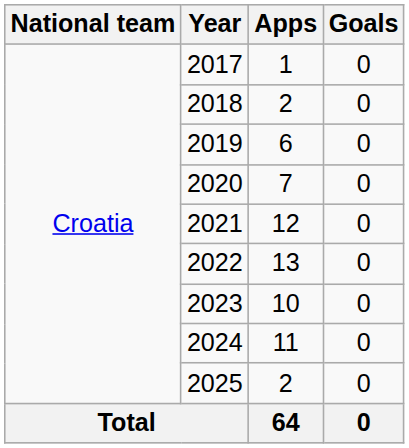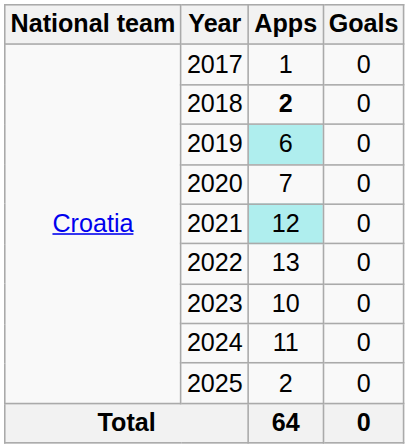(286, 104) normal -> (286, 104) bold
(286, 143) no background -> (286, 143) paleturquoise background
(286, 223) no background -> (286, 223) paleturquoise background
